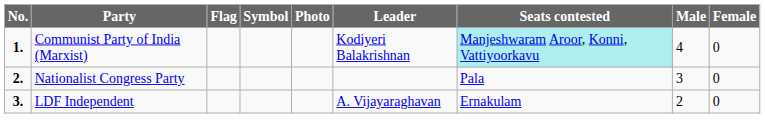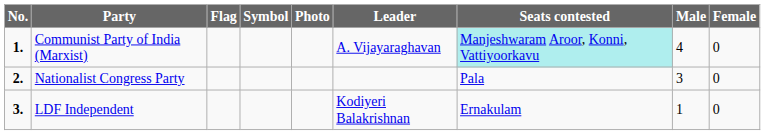(373, 47) Kodiyeri Balakrishnan -> (389, 47) A. Vijayaraghavan
(389, 101) A. Vijayaraghavan -> (373, 110) Kodiyeri Balakrishnan
(679, 101) 2 -> (679, 110) 1
